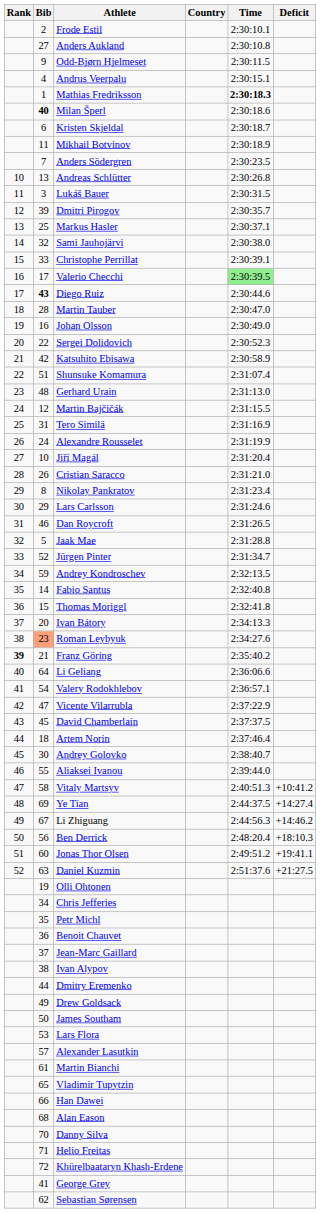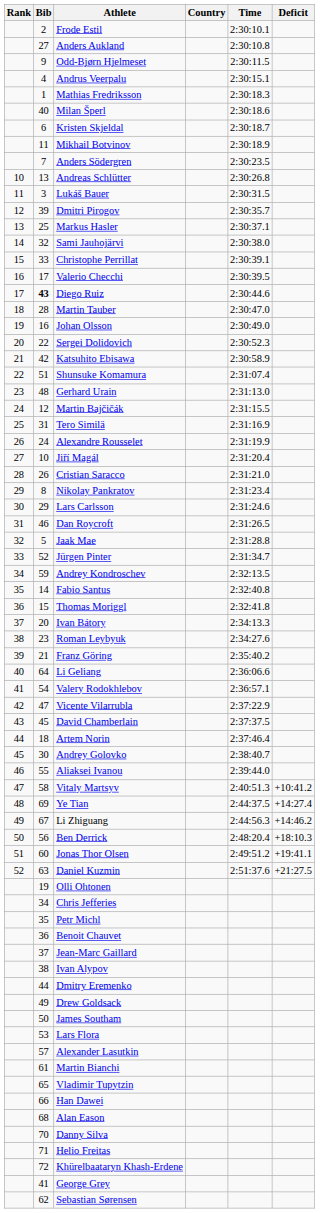(250, 95) bold -> (250, 95) normal
(44, 111) bold -> (44, 111) normal
(250, 276) lightgreen background -> (250, 276) no background
(44, 639) lightsalmon background -> (44, 639) no background
(19, 656) bold -> (19, 656) normal
